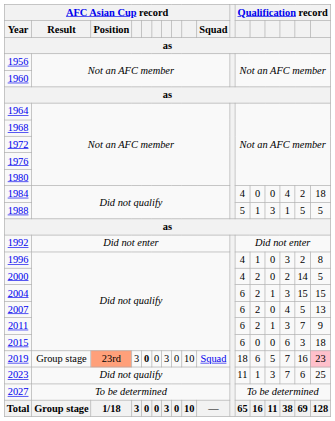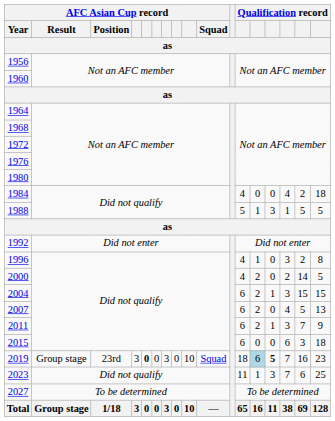(111, 359) lightsalmon background -> (111, 359) no background
(258, 359) no background -> (258, 359) lightblue background
(272, 359) normal -> (272, 359) bold
(320, 359) pink background -> (320, 359) no background
